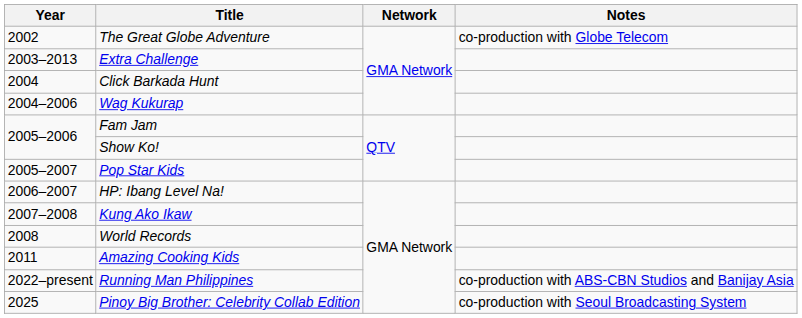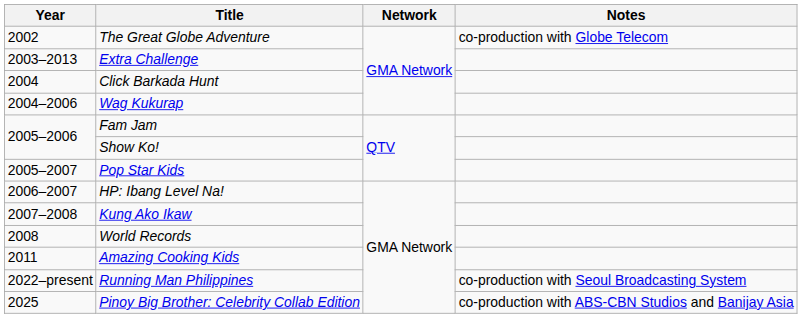(626, 280) co-production with ABS-CBN Studios and Banijay Asia -> (603, 280) co-production with Seoul Broadcasting System
(603, 302) co-production with Seoul Broadcasting System -> (626, 302) co-production with ABS-CBN Studios and Banijay Asia
